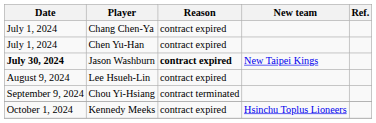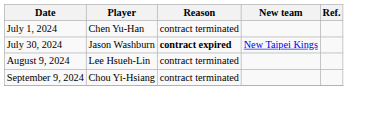- row: (121, 28)
(193, 45) contract expired -> (199, 28) contract terminated
(35, 61) bold -> (34, 45) normal
(193, 77) contract expired -> (199, 61) contract terminated
- row: (122, 110)
